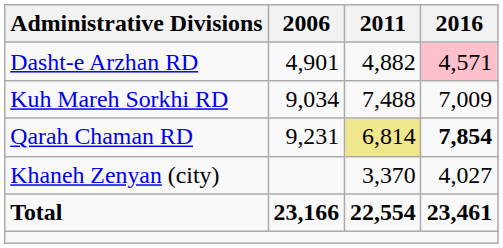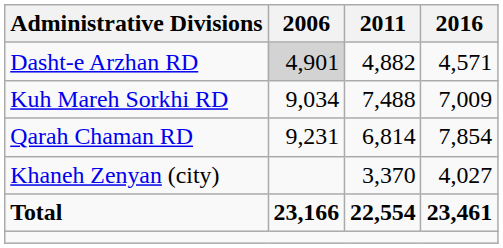(312, 61) no background -> (312, 61) lightgrey background
(465, 61) pink background -> (465, 61) no background
(389, 136) khaki background -> (389, 136) no background
(465, 136) bold -> (465, 136) normal
